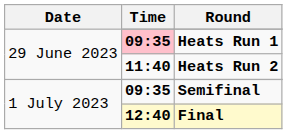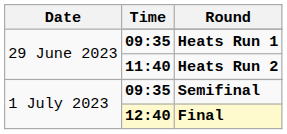(148, 42) pink background -> (148, 42) no background
